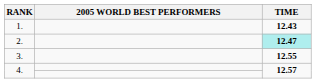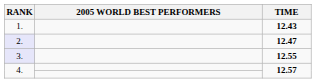(20, 41) no background -> (20, 41) lavender background
(287, 41) paleturquoise background -> (287, 41) no background
(20, 56) no background -> (20, 56) lavender background
